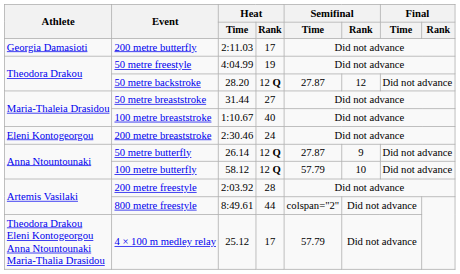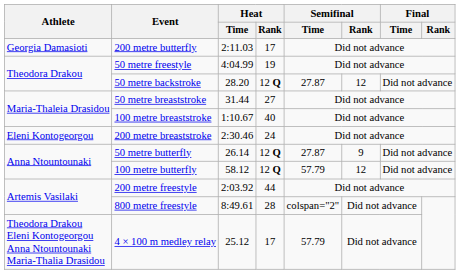(361, 170) 10 -> (361, 170) 12
(270, 188) 28 -> (270, 188) 44
(270, 206) 44 -> (270, 206) 28
